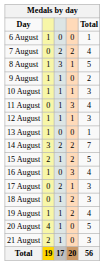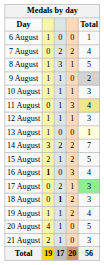(89, 78) no background -> (89, 78) lightgrey background
(89, 105) no background -> (89, 105) khaki background
(89, 132) no background -> (89, 132) lightyellow background
(48, 172) normal -> (48, 172) bold
(89, 186) no background -> (89, 186) lightgreen background
(60, 199) normal -> (60, 199) bold
